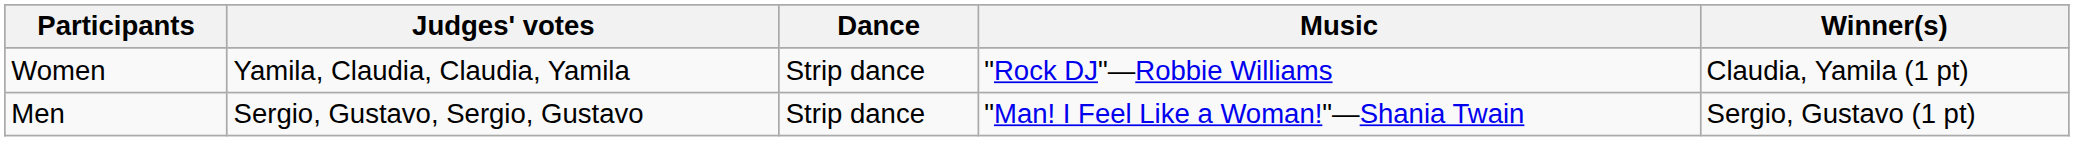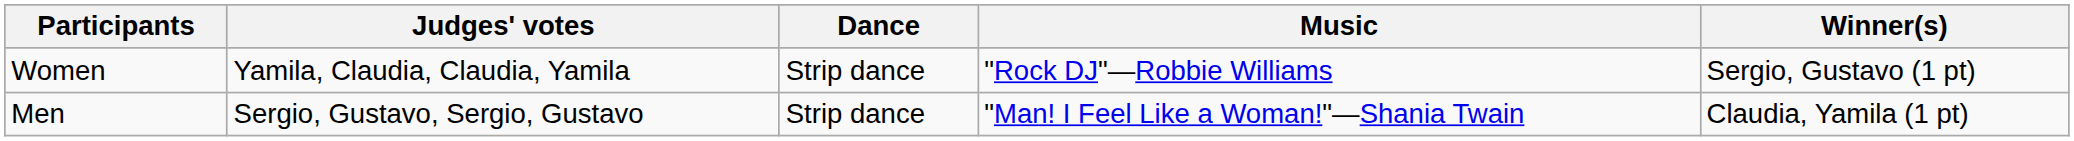(1838, 69) Claudia, Yamila (1 pt) -> (1841, 69) Sergio, Gustavo (1 pt)
(1841, 113) Sergio, Gustavo (1 pt) -> (1838, 113) Claudia, Yamila (1 pt)
